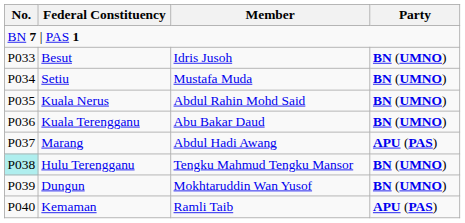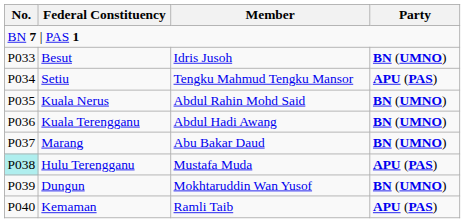(213, 79) Mustafa Muda -> (263, 79) Tengku Mahmud Tengku Mansor
(410, 79) BN (UMNO) -> (405, 79) APU (PAS)
(219, 121) Abu Bakar Daud -> (225, 121) Abdul Hadi Awang
(225, 143) Abdul Hadi Awang -> (219, 143) Abu Bakar Daud
(405, 143) APU (PAS) -> (410, 143) BN (UMNO)
(263, 164) Tengku Mahmud Tengku Mansor -> (213, 164) Mustafa Muda
(410, 164) BN (UMNO) -> (405, 164) APU (PAS)
